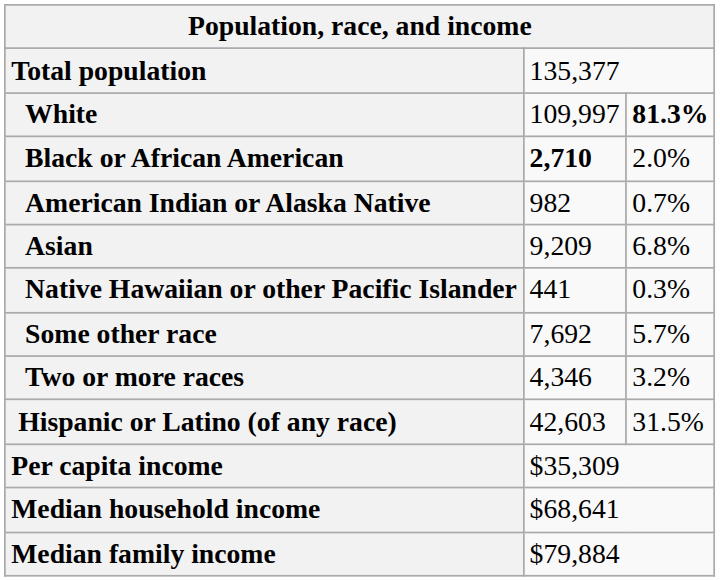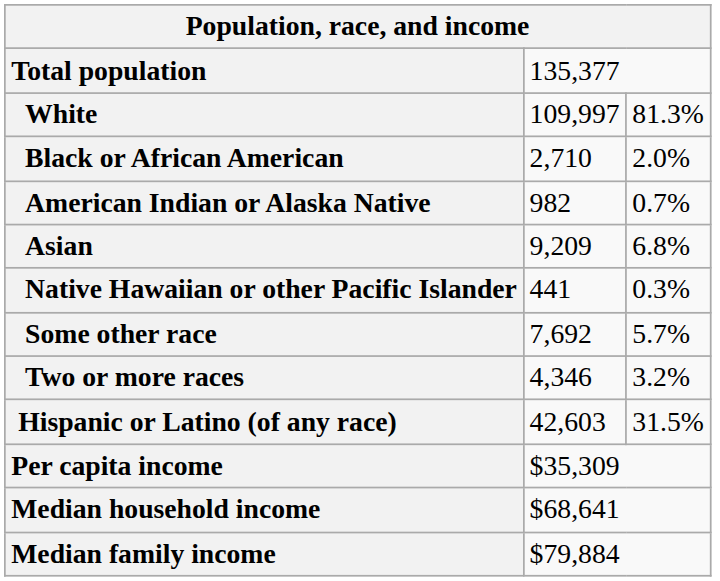(670, 114) bold -> (668, 114) normal
(561, 158) bold -> (561, 158) normal
